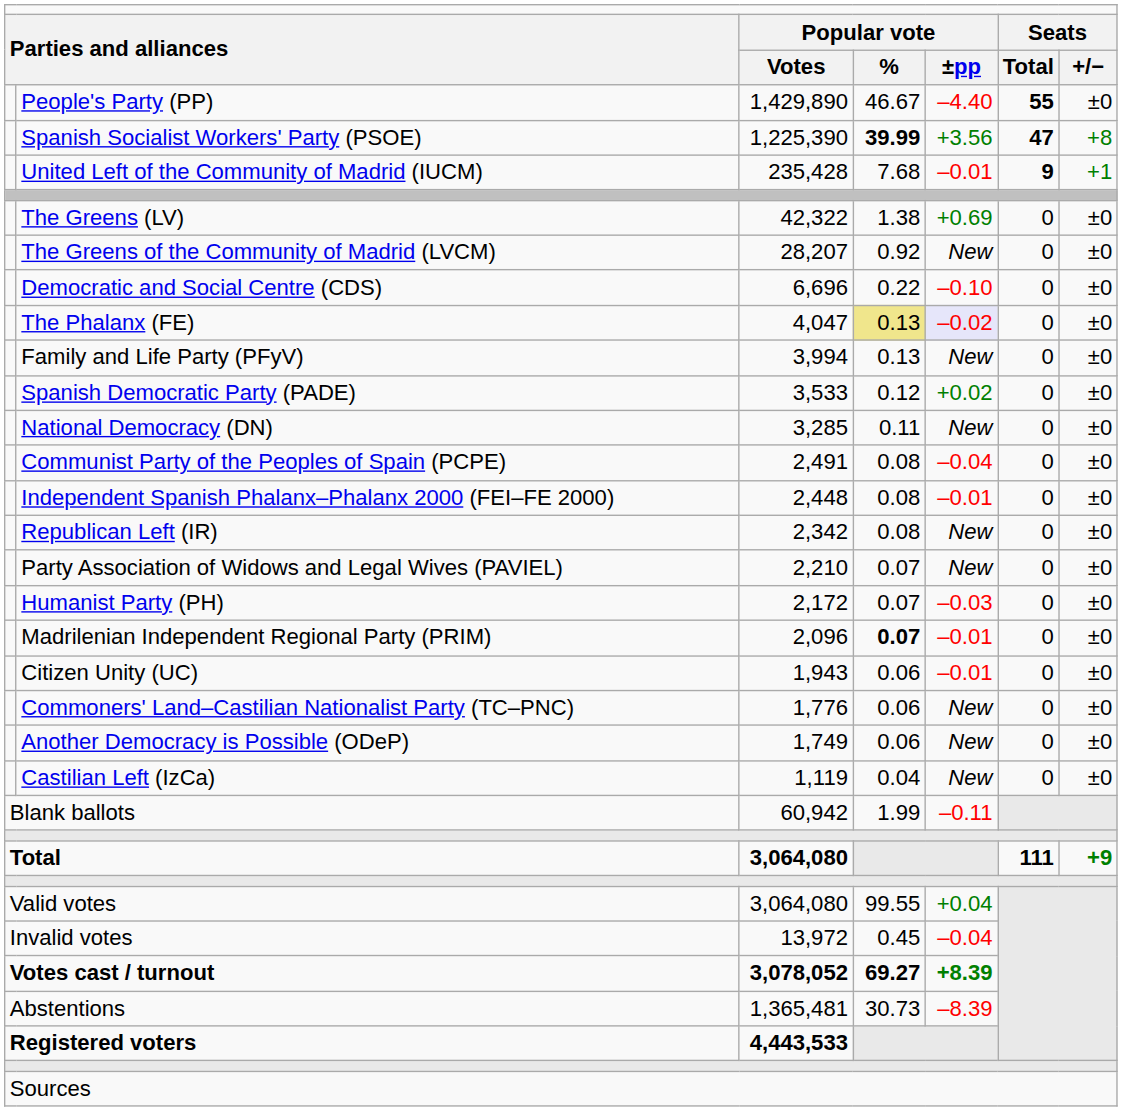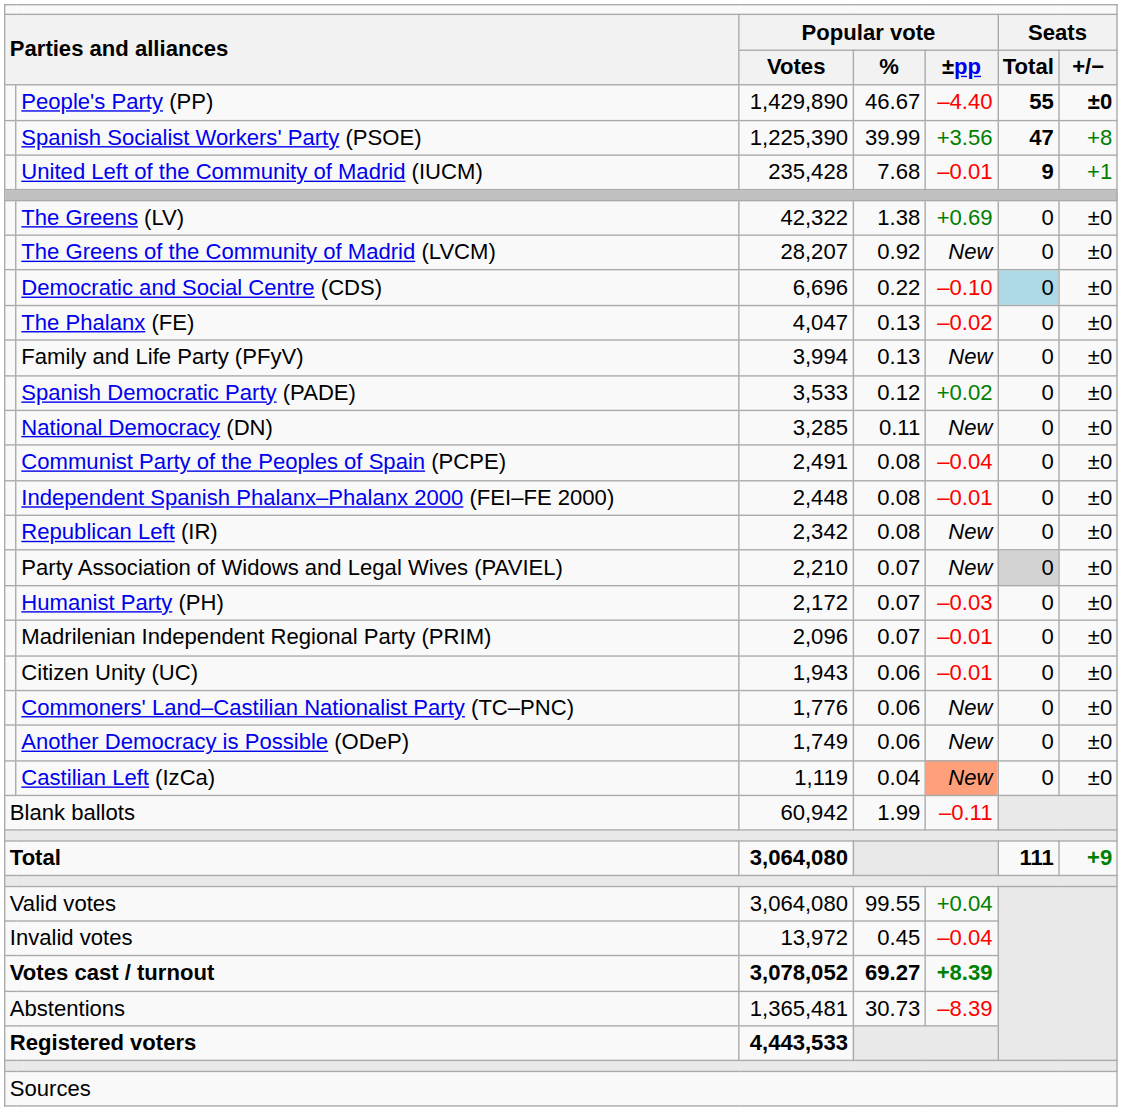(1100, 102) normal -> (1100, 102) bold
(893, 137) bold -> (893, 137) normal
(1048, 287) no background -> (1048, 287) lightblue background
(899, 322) khaki background -> (899, 322) no background
(965, 322) lavender background -> (965, 322) no background
(1048, 567) no background -> (1048, 567) lightgrey background
(899, 637) bold -> (899, 637) normal
(970, 777) no background -> (970, 777) lightsalmon background
